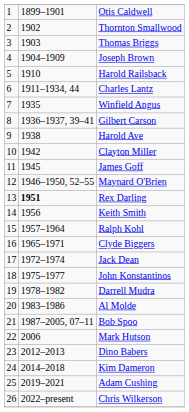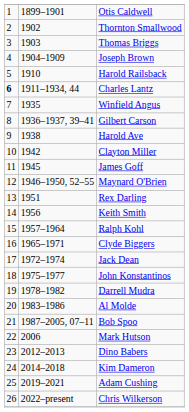(9, 89) normal -> (9, 89) bold
(31, 197) bold -> (31, 197) normal
